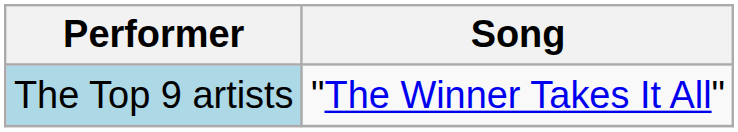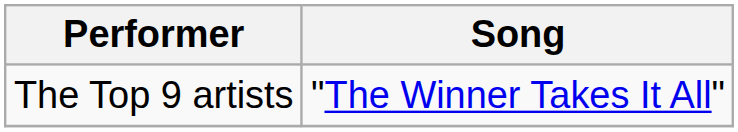(154, 94) lightblue background -> (154, 94) no background
